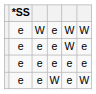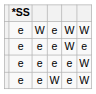(84, 63) e -> (84, 63) W
